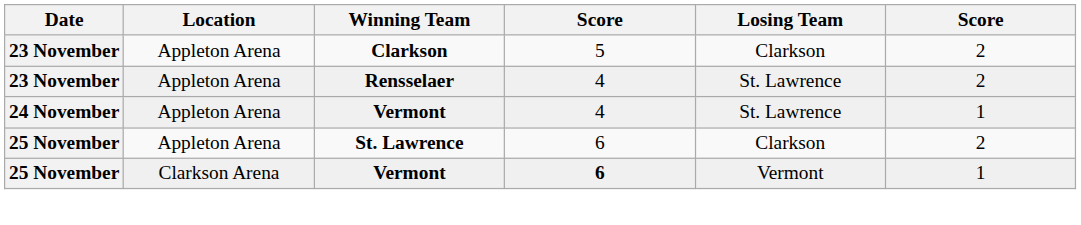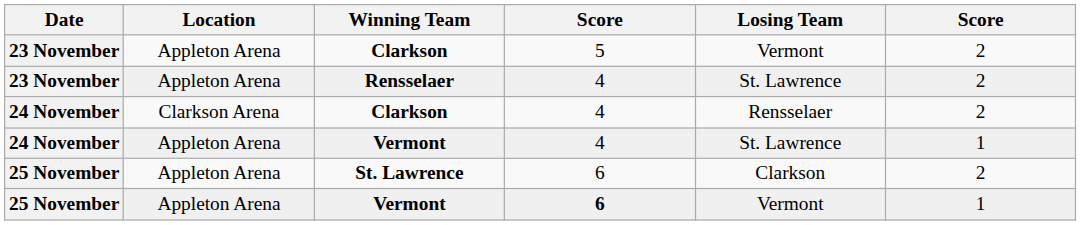(790, 50) Clarkson -> (790, 50) Vermont
+ row: (64, 111)
(219, 173) Clarkson Arena -> (219, 204) Appleton Arena
